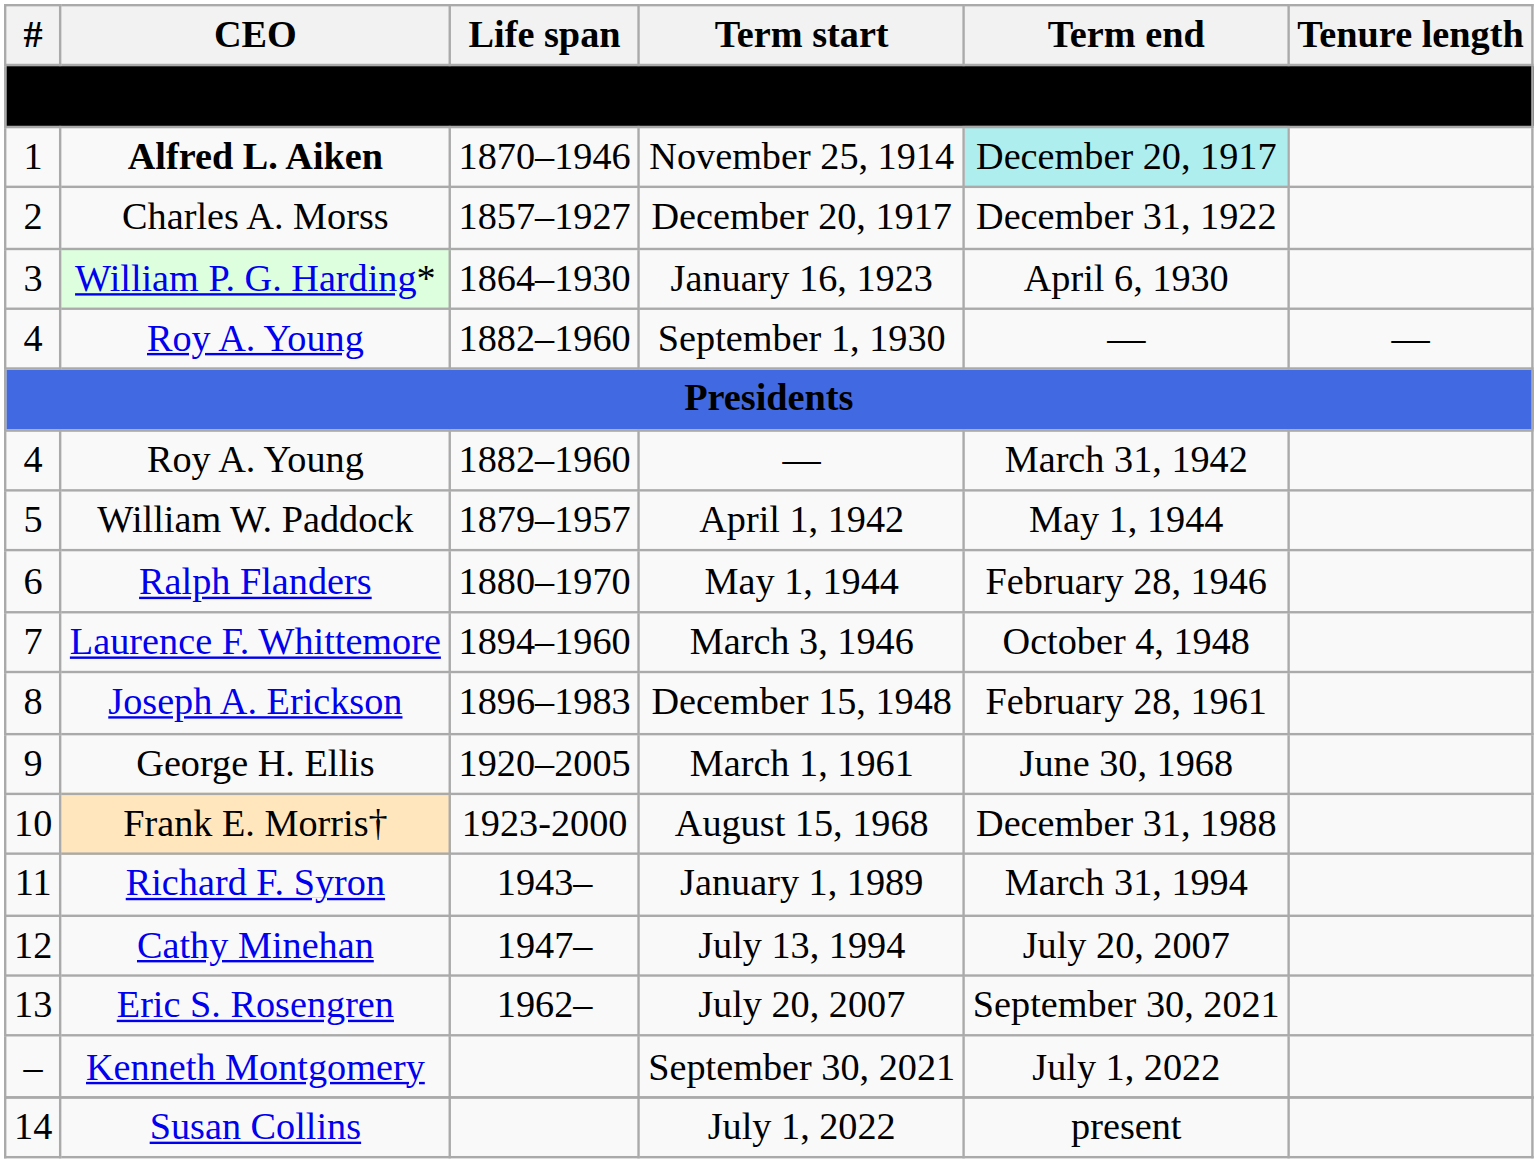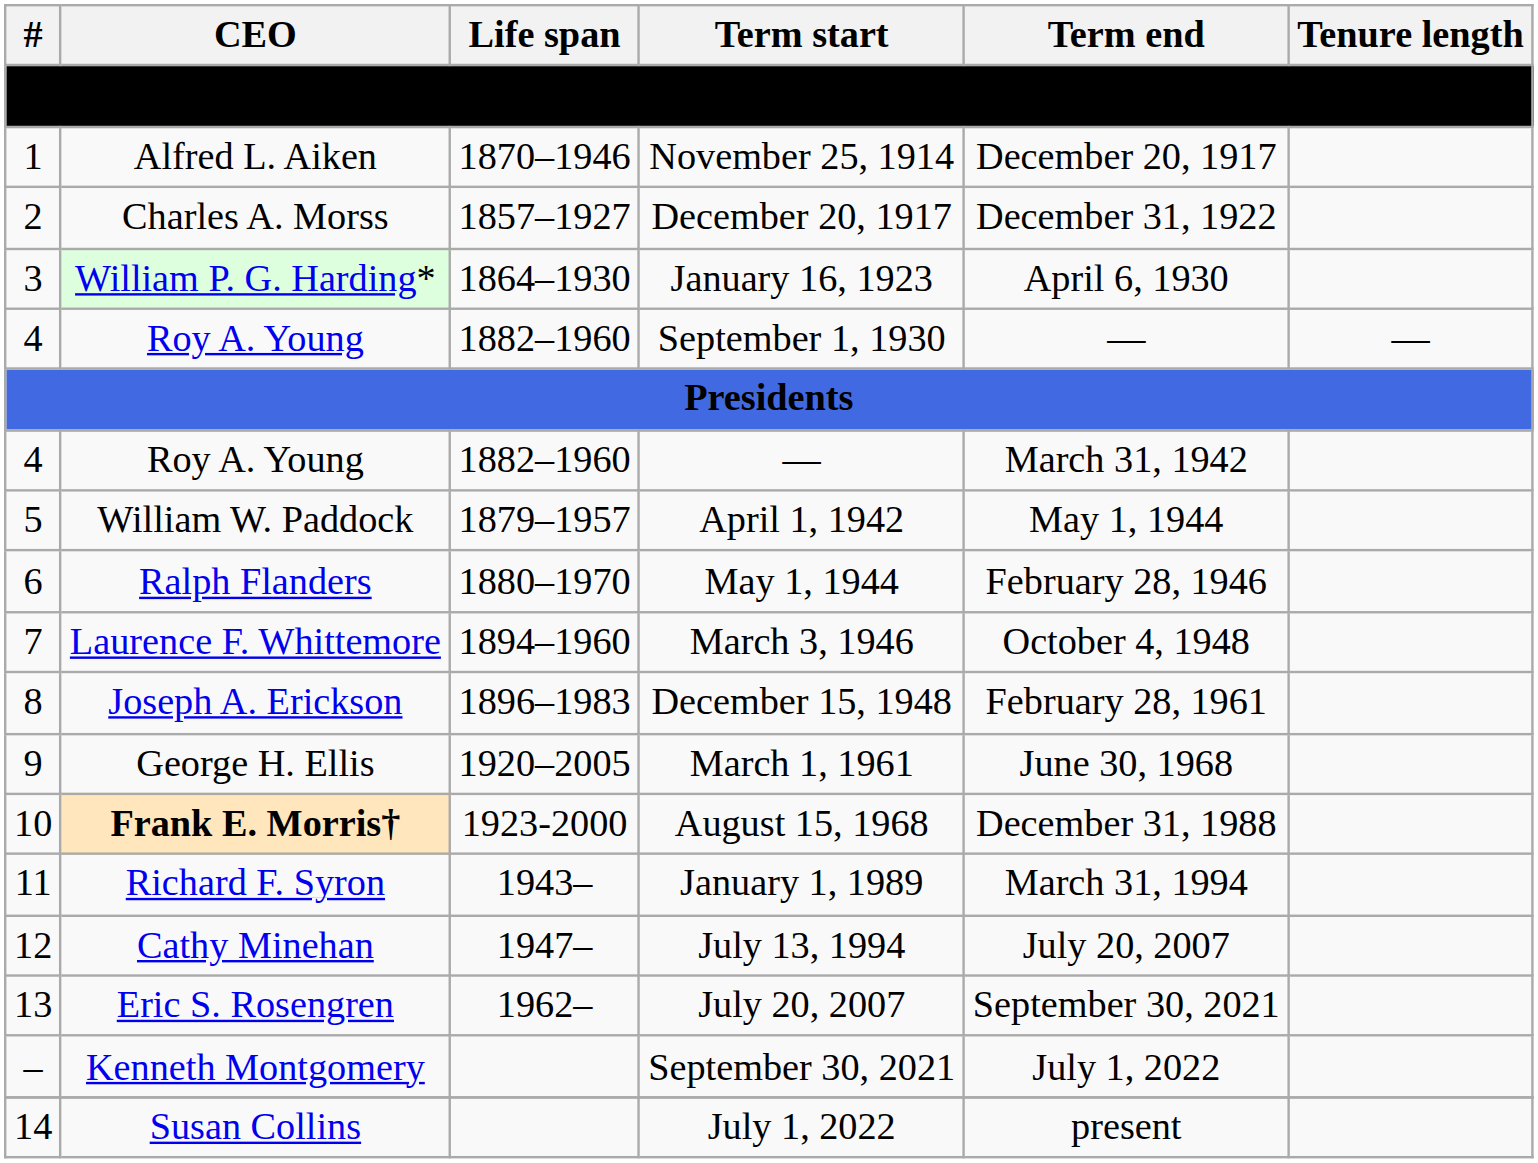(255, 156) bold -> (255, 156) normal
(1126, 156) paleturquoise background -> (1126, 156) no background
(255, 823) normal -> (255, 823) bold
